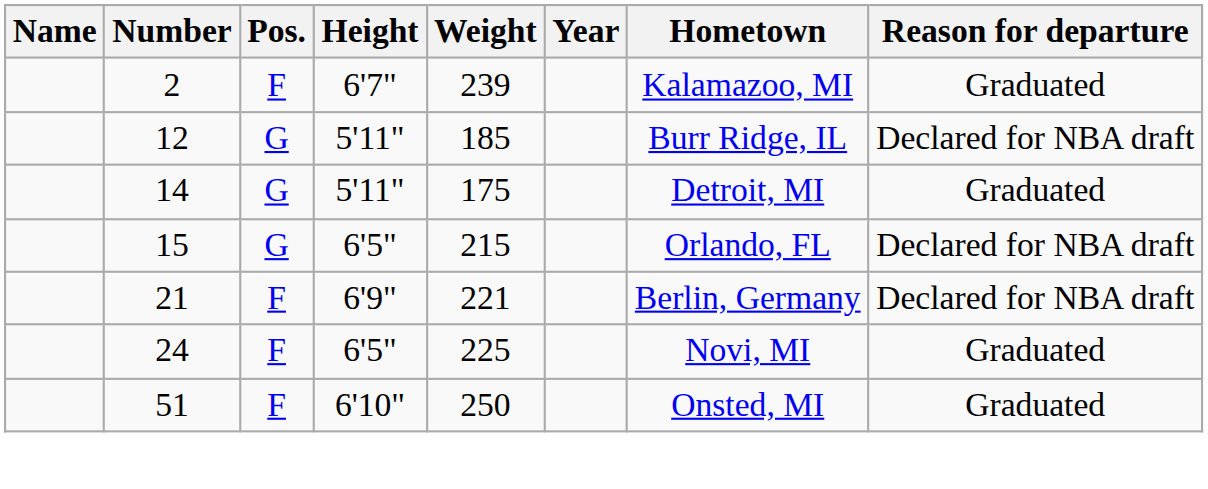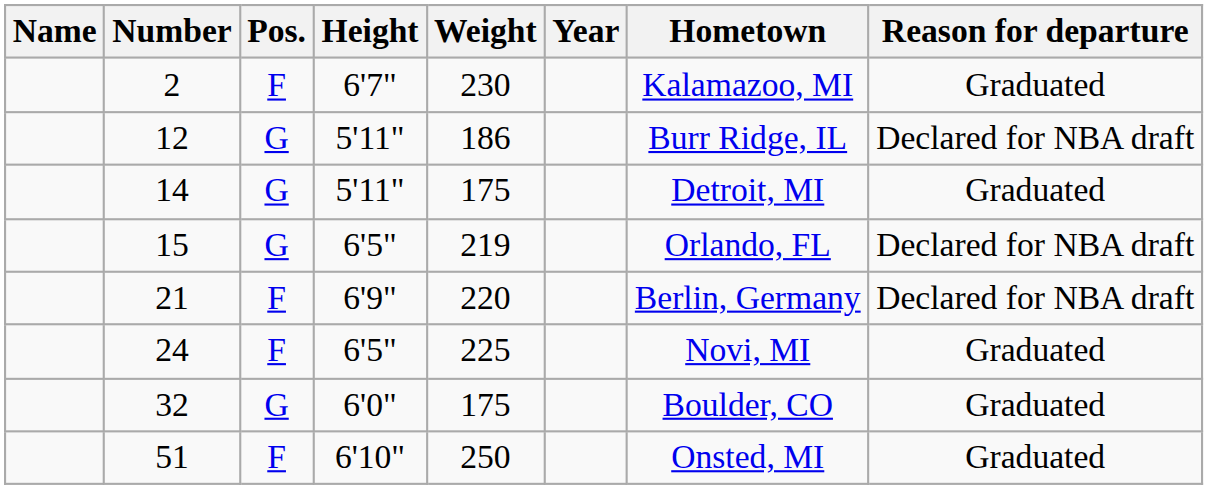(485, 84) 239 -> (485, 84) 230
(485, 137) 185 -> (485, 137) 186
(485, 244) 215 -> (485, 244) 219
(485, 297) 221 -> (485, 297) 220
+ row: (172, 404)
